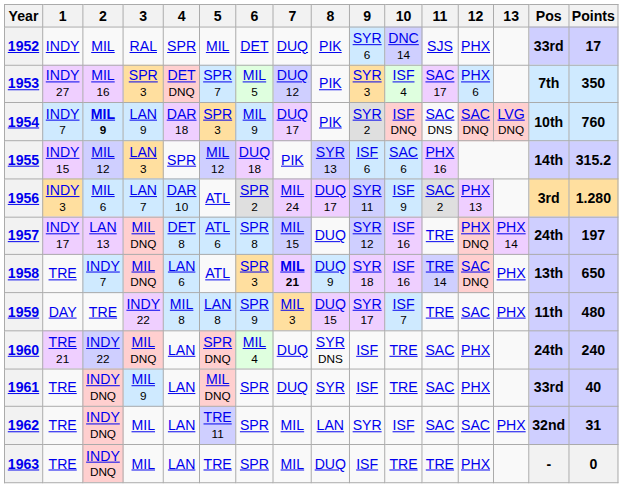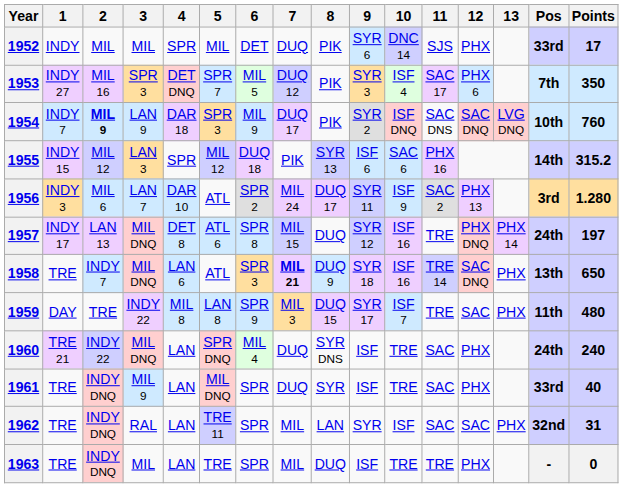(143, 46) RAL -> (143, 46) MIL
(143, 426) MIL -> (143, 426) RAL
